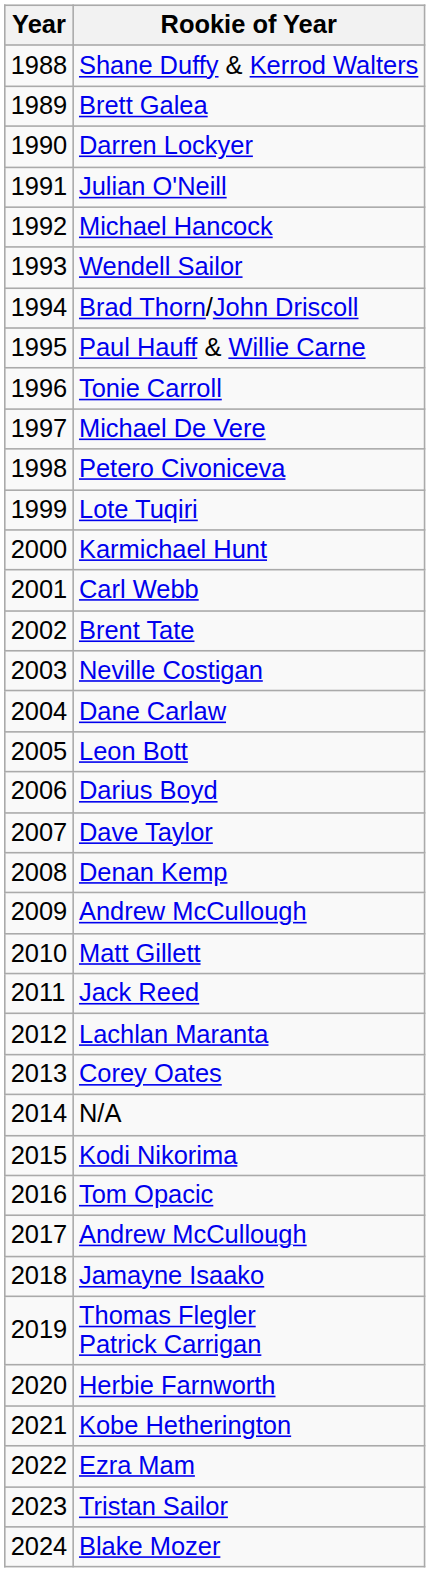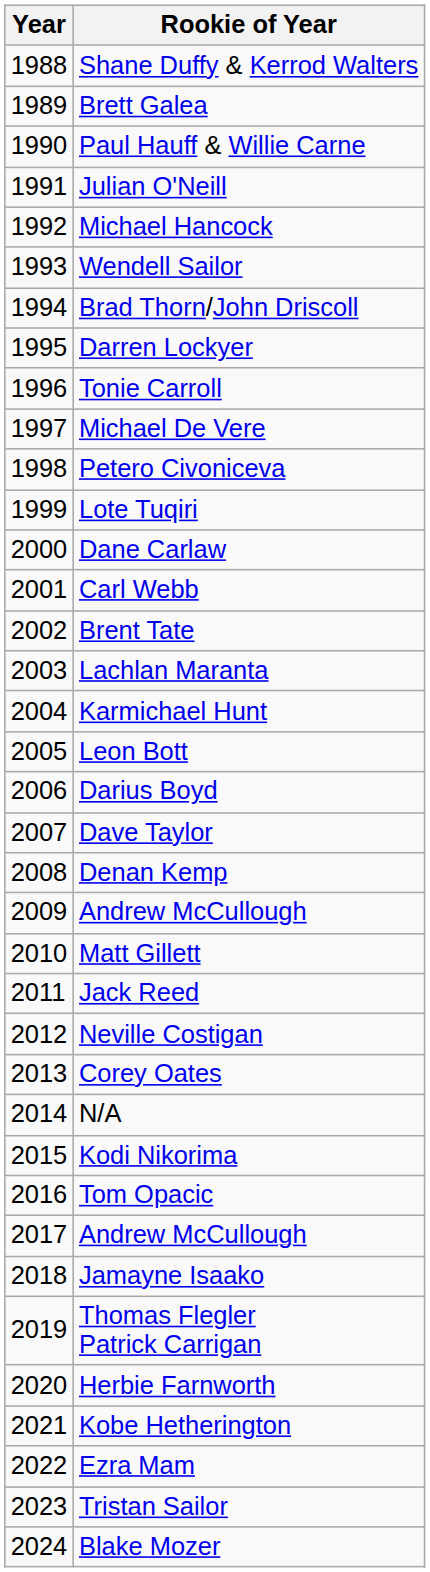(166, 146) Darren Lockyer -> (222, 146) Paul Hauff & Willie Carne
(222, 347) Paul Hauff & Willie Carne -> (166, 347) Darren Lockyer
(173, 549) Karmichael Hunt -> (153, 549) Dane Carlaw
(171, 670) Neville Costigan -> (174, 670) Lachlan Maranta
(153, 710) Dane Carlaw -> (173, 710) Karmichael Hunt
(174, 1033) Lachlan Maranta -> (171, 1033) Neville Costigan
